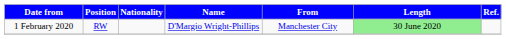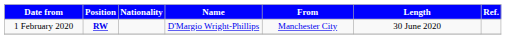(100, 26) normal -> (100, 26) bold
(417, 26) lightgreen background -> (417, 26) no background
